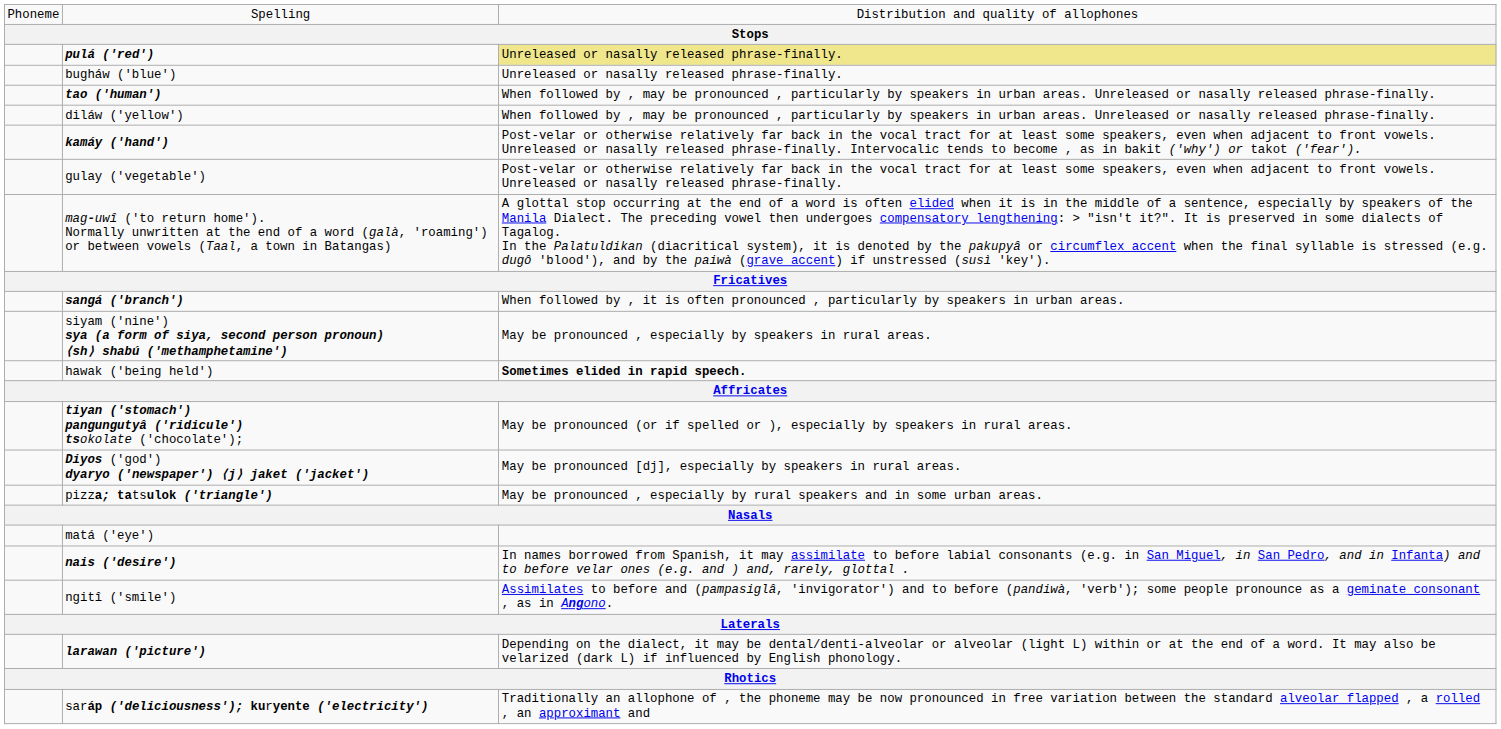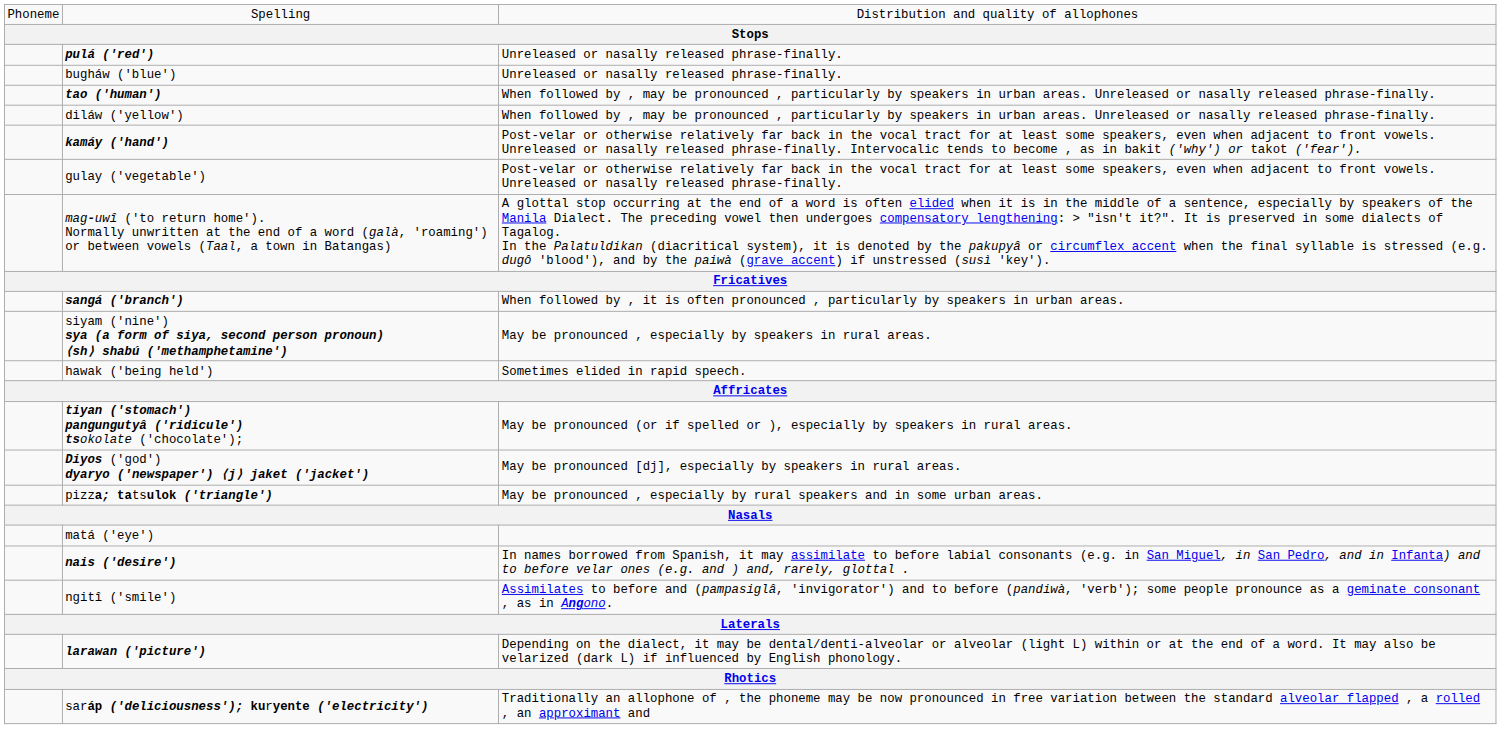(672, 55) khaki background -> (672, 55) no background
(624, 371) bold -> (624, 371) normal
